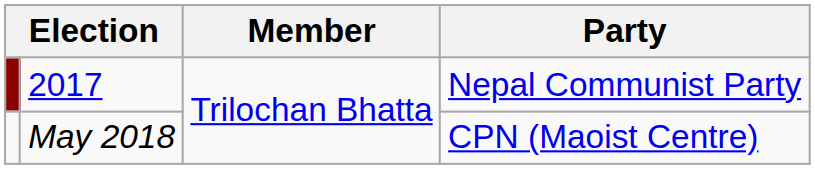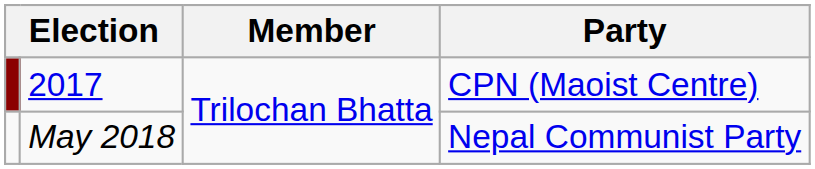(625, 84) Nepal Communist Party -> (603, 84) CPN (Maoist Centre)
(603, 137) CPN (Maoist Centre) -> (625, 137) Nepal Communist Party
